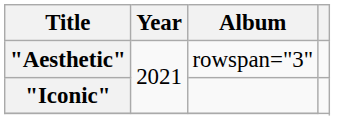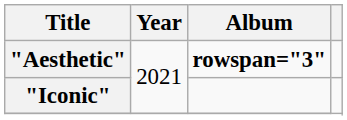(253, 58) normal -> (259, 58) bold
